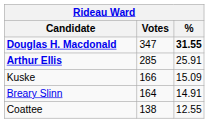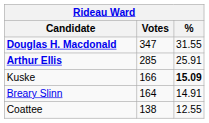(189, 45) bold -> (189, 45) normal
(189, 77) normal -> (189, 77) bold
